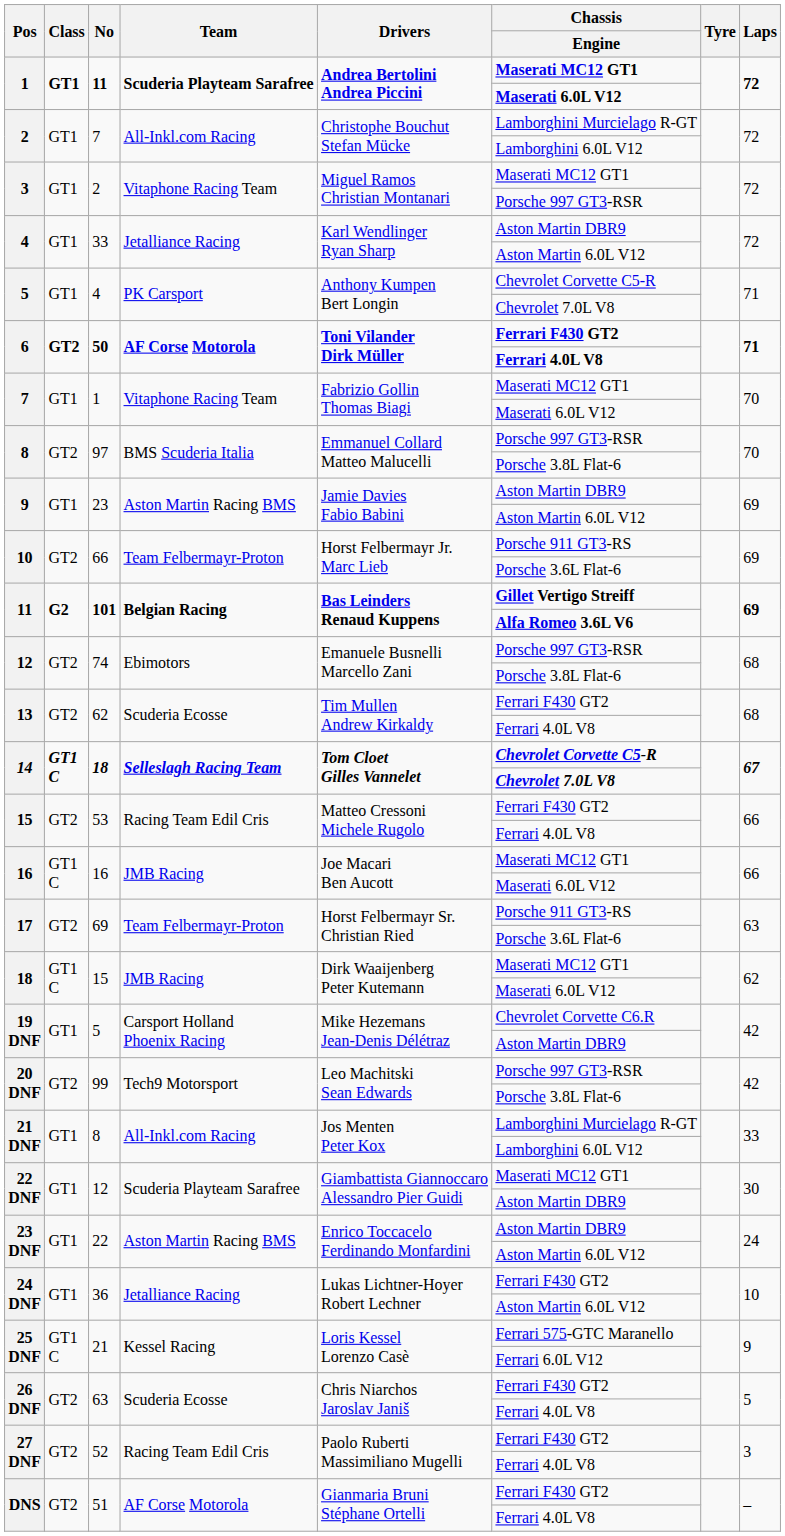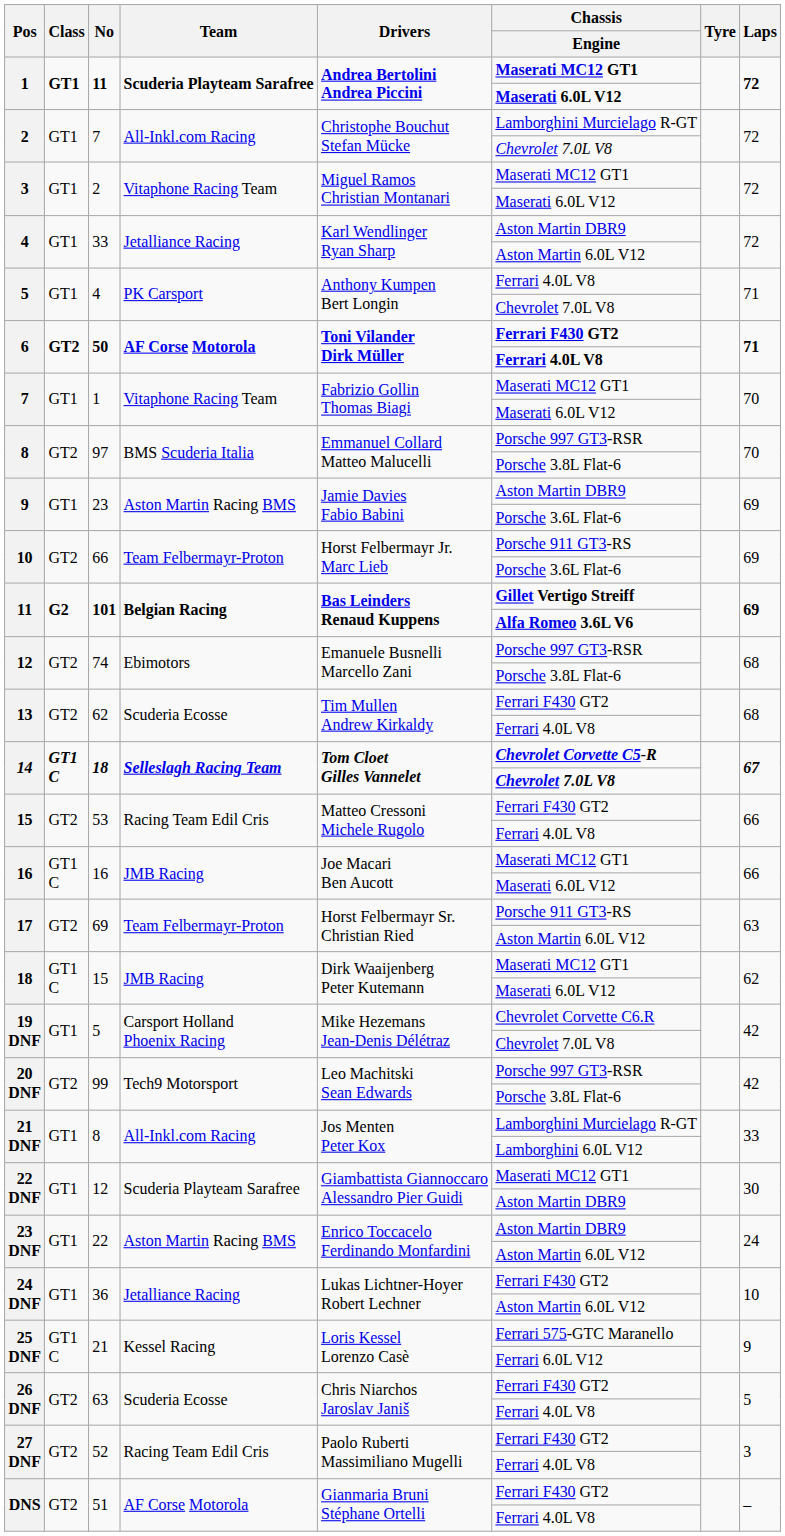(569, 149) Lamborghini 6.0L V12 -> (554, 149) Chevrolet 7.0L V8
(569, 202) Porsche 997 GT3-RSR -> (555, 202) Maserati 6.0L V12
(576, 281) Chevrolet Corvette C5-R -> (545, 281) Ferrari 4.0L V8
(570, 517) Aston Martin 6.0L V12 -> (558, 517) Porsche 3.6L Flat-6
(558, 938) Porsche 3.6L Flat-6 -> (570, 938) Aston Martin 6.0L V12
(561, 1044) Aston Martin DBR9 -> (555, 1044) Chevrolet 7.0L V8
